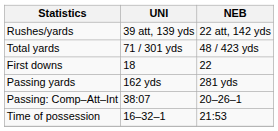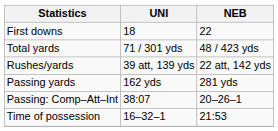rows swapped: (35, 65) <-> (40, 31)
